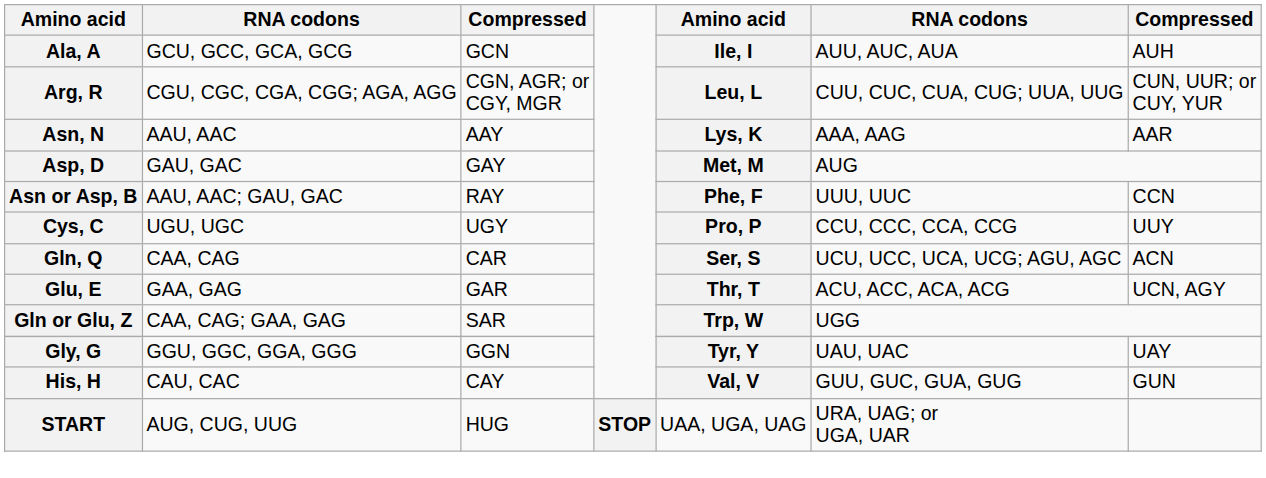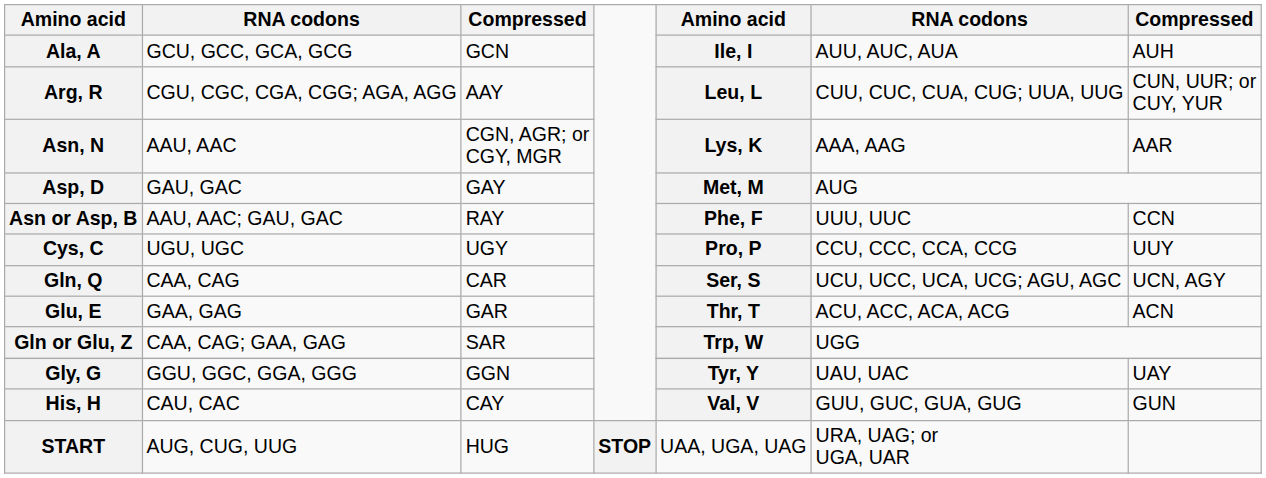(527, 92) CGN, AGR; or CGY, MGR -> (484, 92) AAY
(484, 134) AAY -> (527, 145) CGN, AGR; or CGY, MGR
(1153, 258) ACN -> (1179, 280) UCN, AGY
(1179, 289) UCN, AGY -> (1153, 311) ACN
